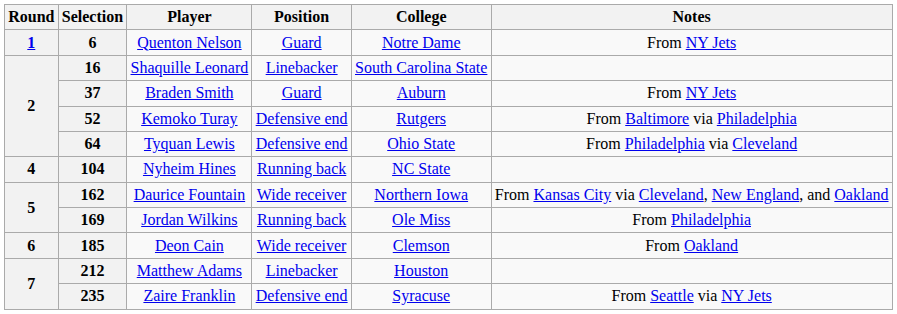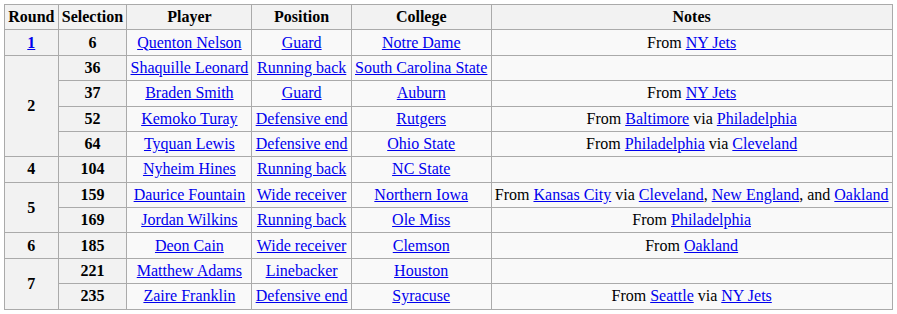(92, 67) 16 -> (92, 67) 36
(302, 67) Linebacker -> (302, 67) Running back
(92, 194) 162 -> (92, 194) 159
(92, 270) 212 -> (92, 270) 221
